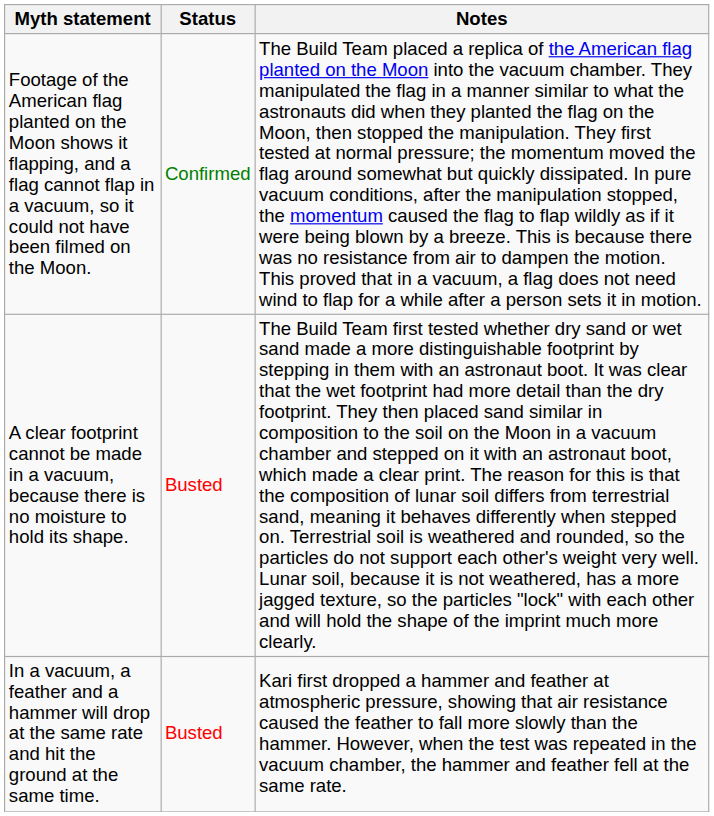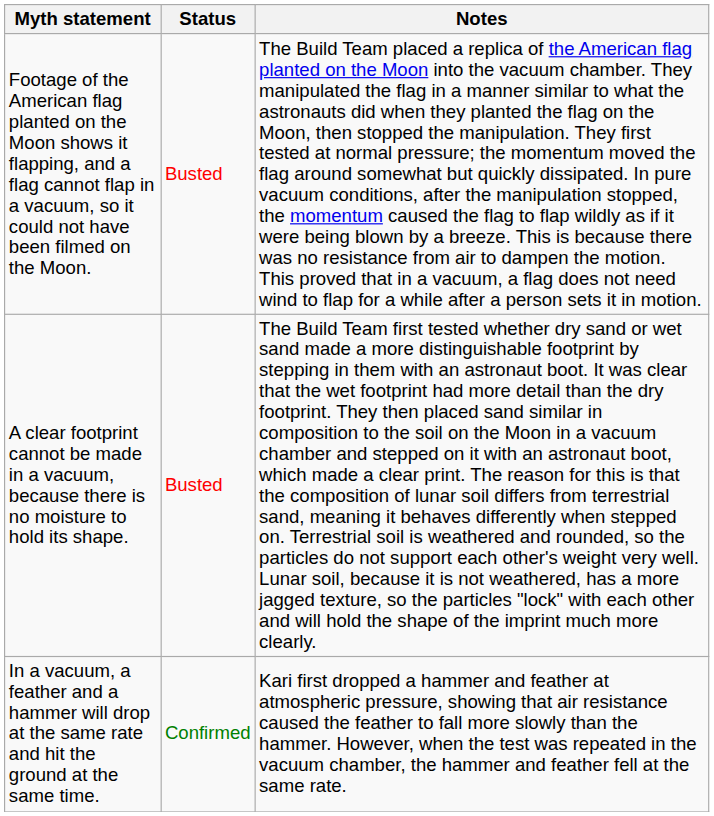(208, 173) Confirmed -> (194, 173) Busted
(194, 733) Busted -> (208, 733) Confirmed
